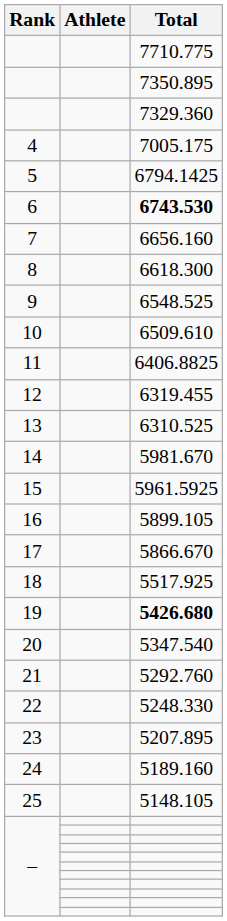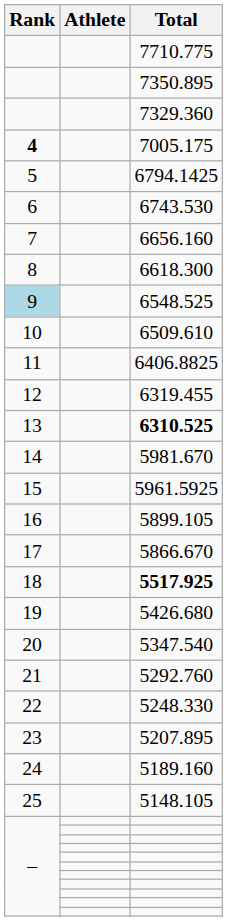(32, 144) normal -> (32, 144) bold
(176, 207) bold -> (176, 207) normal
(32, 301) no background -> (32, 301) lightblue background
(176, 425) normal -> (176, 425) bold
(176, 581) normal -> (176, 581) bold
(176, 613) bold -> (176, 613) normal
